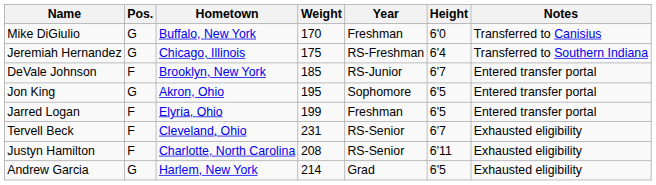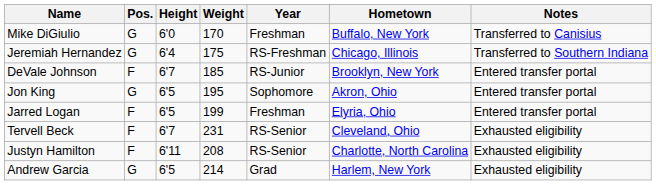columns swapped: (449, 14) <-> (227, 14)
